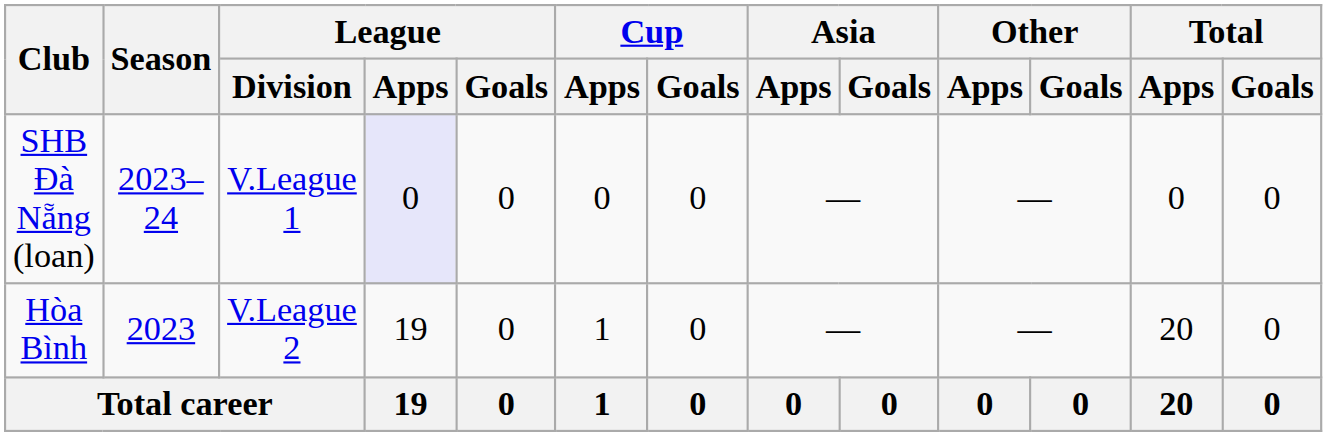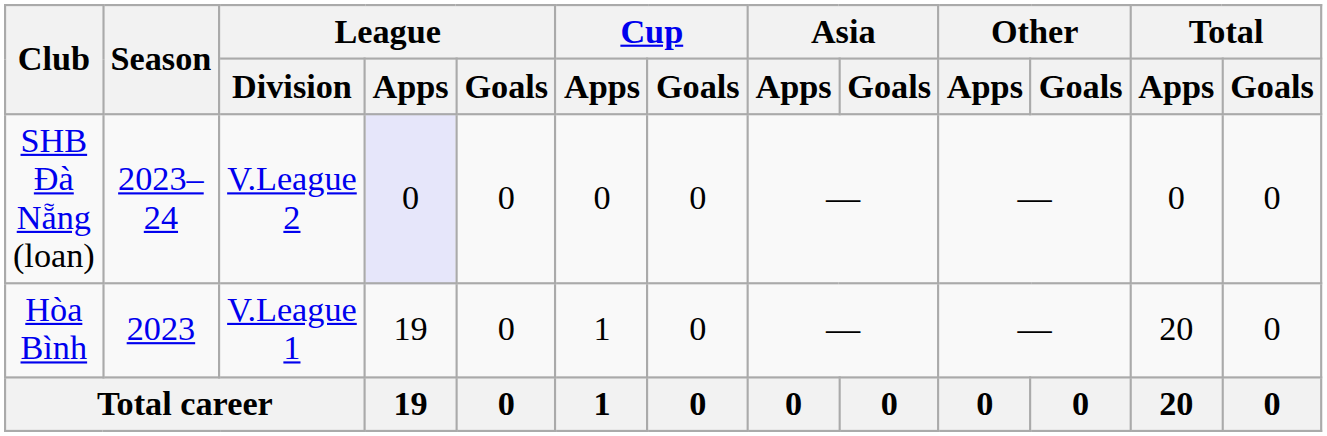(292, 198) V.League 1 -> (292, 198) V.League 2
(292, 329) V.League 2 -> (292, 329) V.League 1
